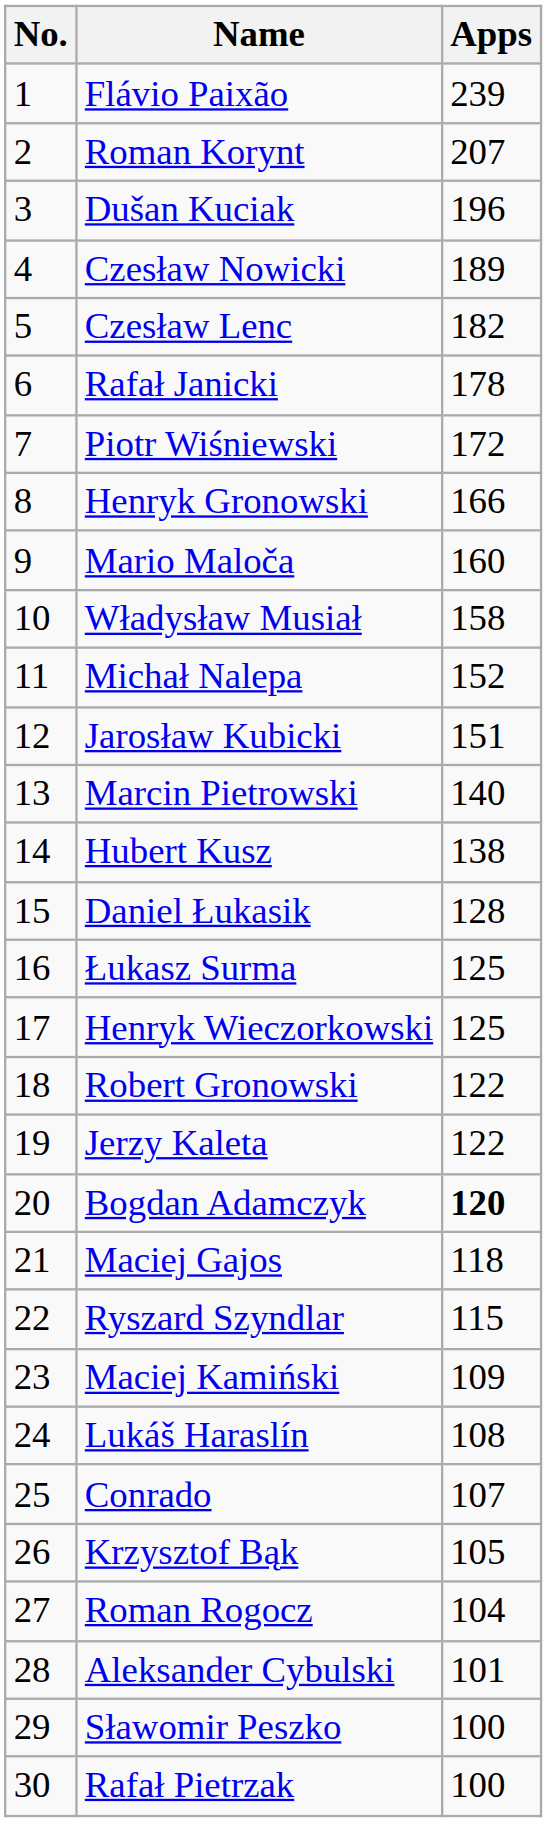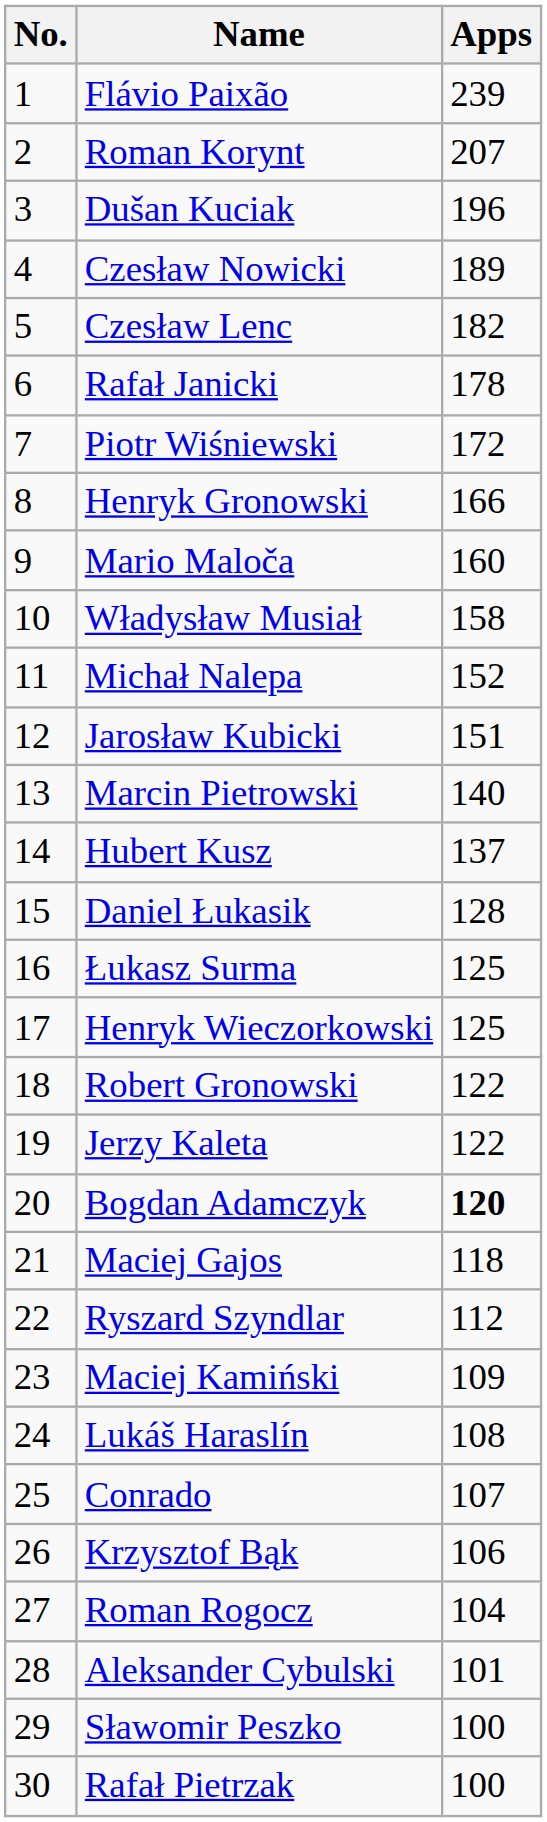(478, 851) 138 -> (478, 851) 137
(477, 1318) 115 -> (477, 1318) 112
(478, 1551) 105 -> (478, 1551) 106
